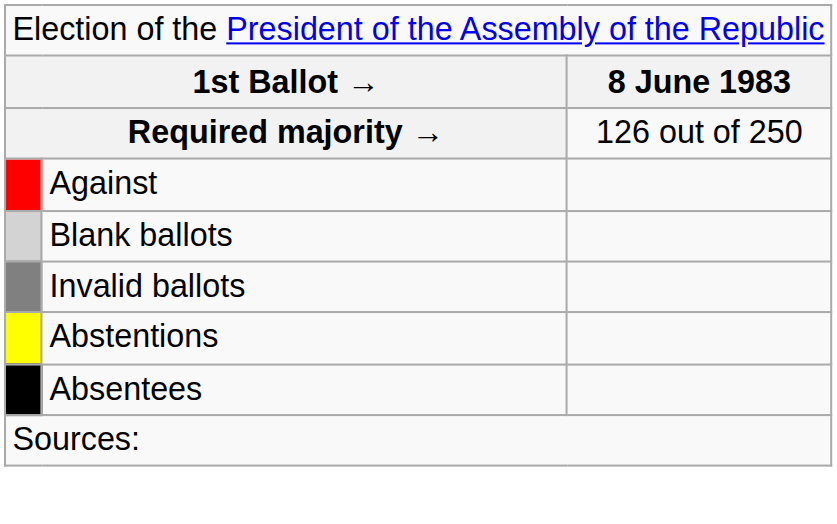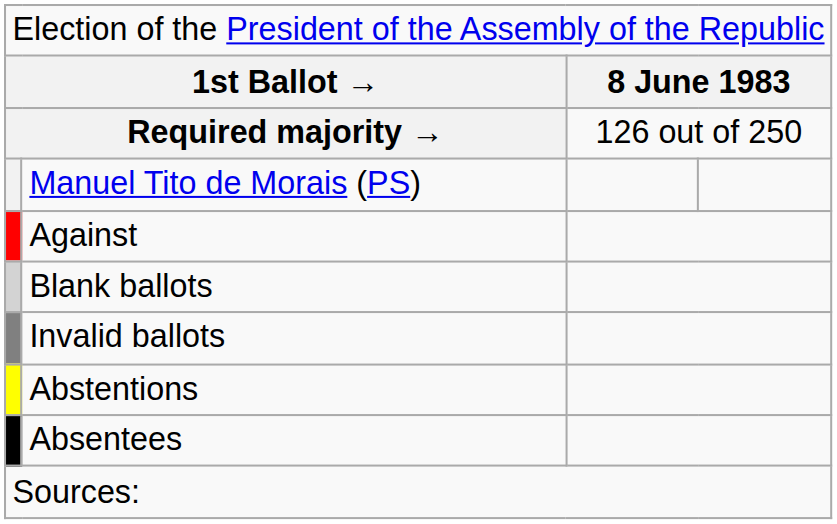+ row: (225, 183)
